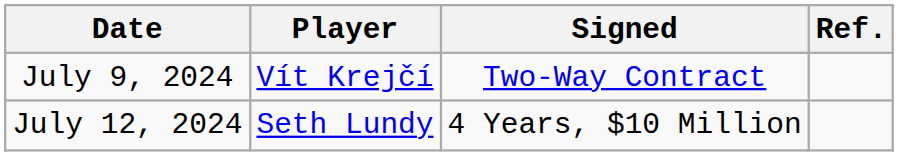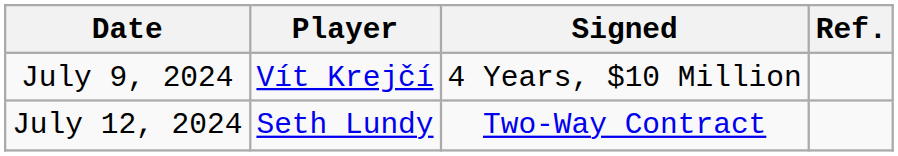(625, 77) Two-Way Contract -> (625, 77) 4 Years, $10 Million
(625, 125) 4 Years, $10 Million -> (625, 125) Two-Way Contract
